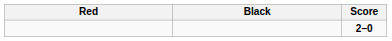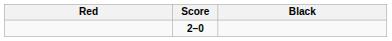columns swapped: (364, 12) <-> (257, 12)
